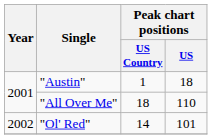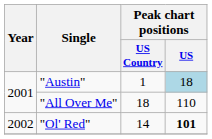(186, 81) no background -> (186, 81) lightblue background
(186, 123) normal -> (186, 123) bold
